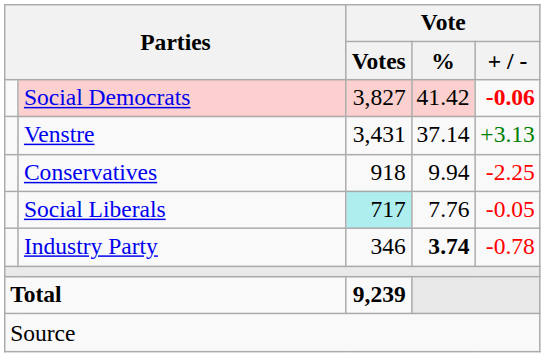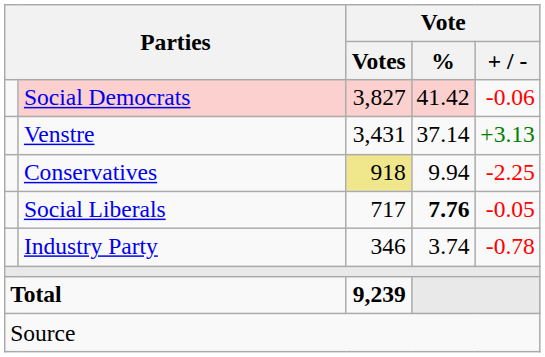(510, 97) bold -> (510, 97) normal
(388, 172) no background -> (388, 172) khaki background
(388, 209) paleturquoise background -> (388, 209) no background
(449, 209) normal -> (449, 209) bold
(449, 246) bold -> (449, 246) normal
